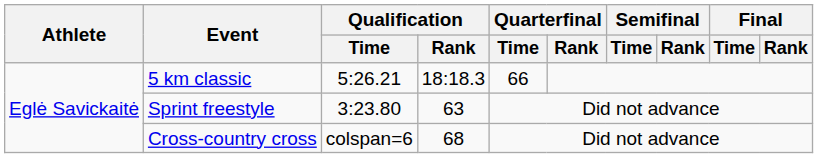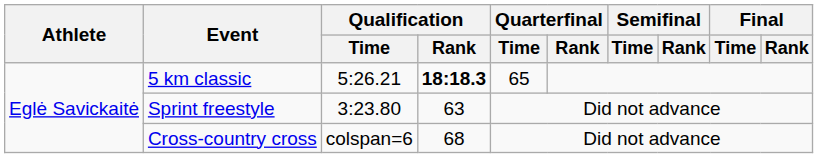(453, 78) normal -> (454, 78) bold
(518, 78) 66 -> (519, 78) 65
